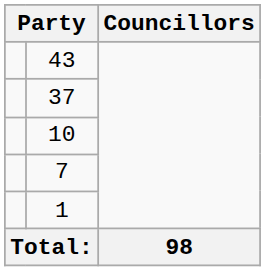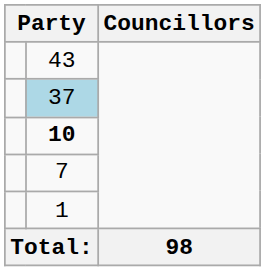(62, 98) no background -> (62, 98) lightblue background
(62, 135) normal -> (62, 135) bold
